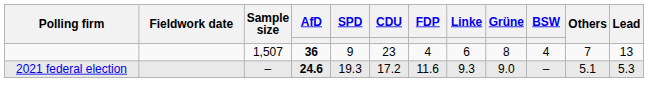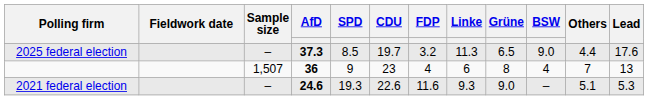+ row: (72, 52)
(389, 69) 17.2 -> (389, 87) 22.6
